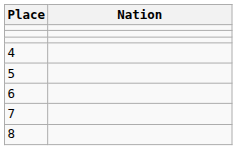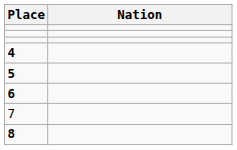(11, 53) normal -> (11, 53) bold
(11, 73) normal -> (11, 73) bold
(11, 93) normal -> (11, 93) bold
(11, 134) normal -> (11, 134) bold
